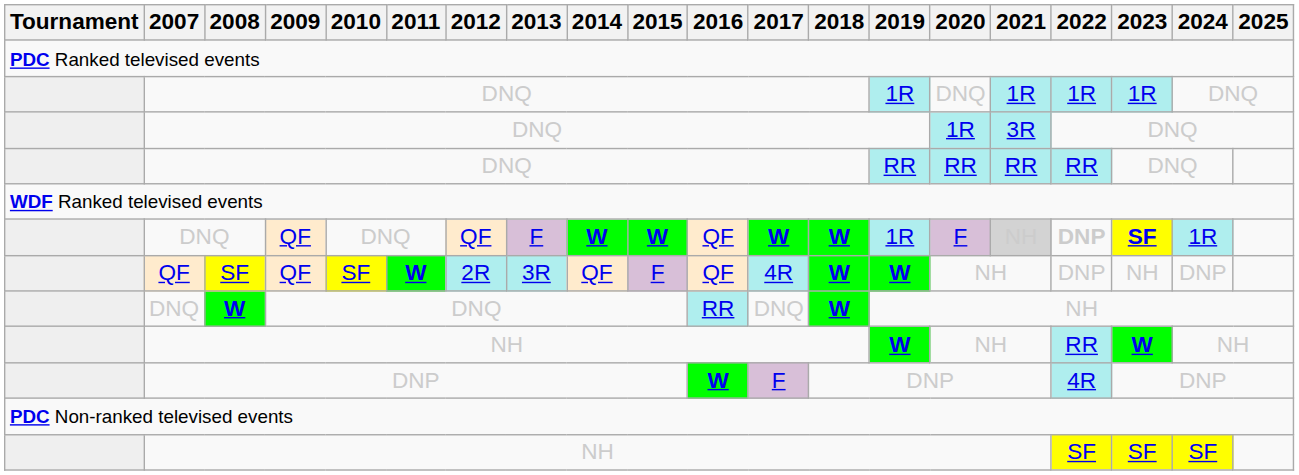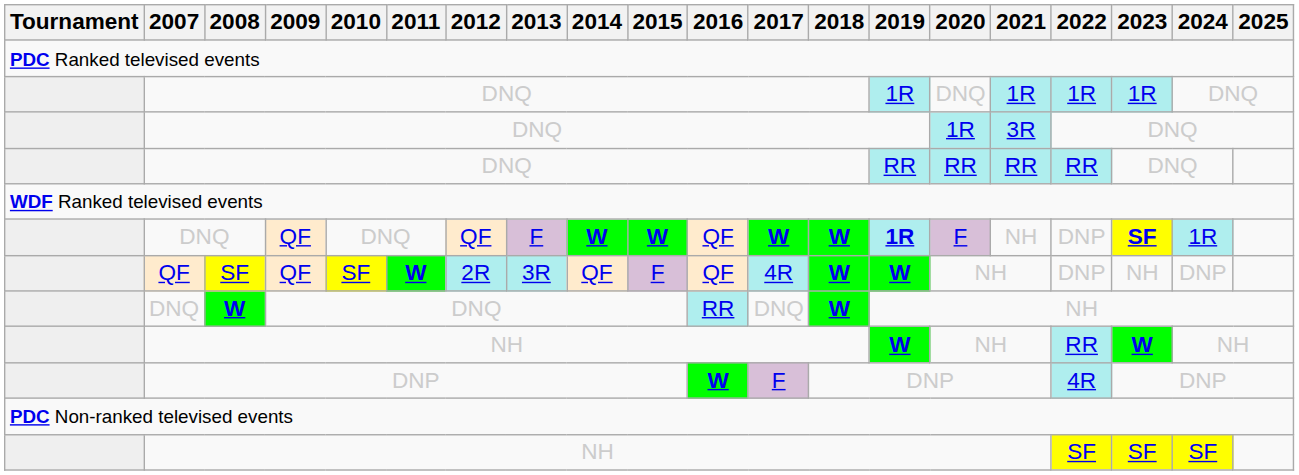(900, 237) normal -> (900, 237) bold
(1021, 237) lightgrey background -> (1021, 237) no background
(1082, 237) bold -> (1082, 237) normal
